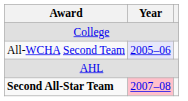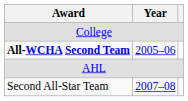(66, 50) normal -> (68, 50) bold
(150, 50) lavender background -> (155, 50) no background
(60, 86) bold -> (58, 86) normal
(150, 86) pink background -> (155, 86) no background
